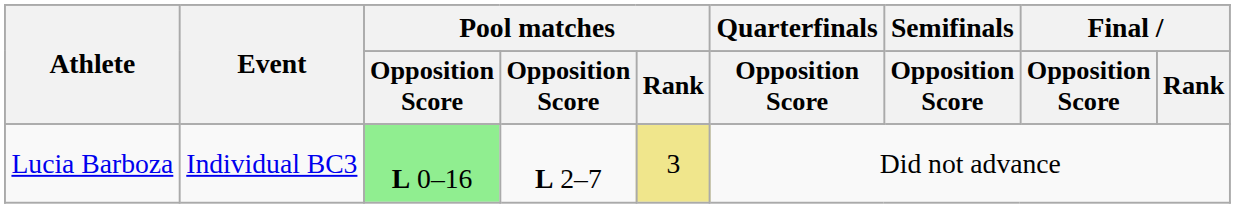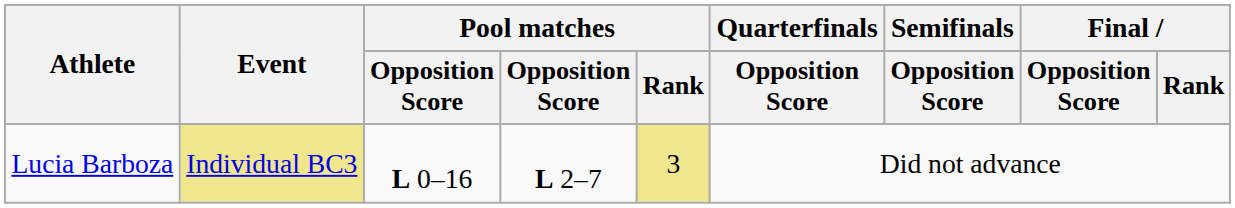(272, 163) no background -> (272, 163) khaki background
(432, 179) lightgreen background -> (432, 179) no background
